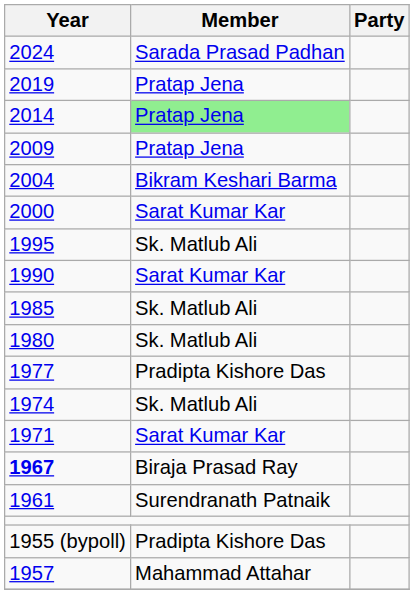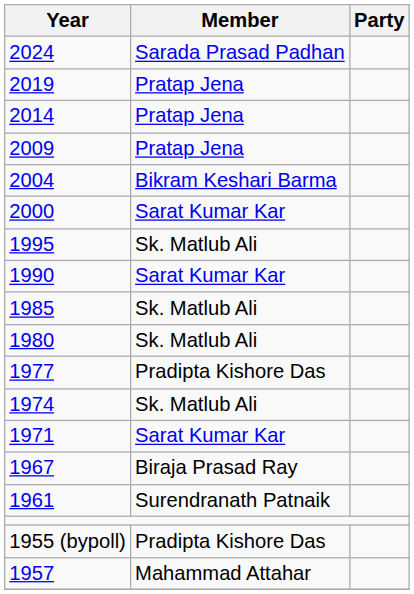(189, 116) lightgreen background -> (189, 116) no background
(32, 468) bold -> (32, 468) normal
